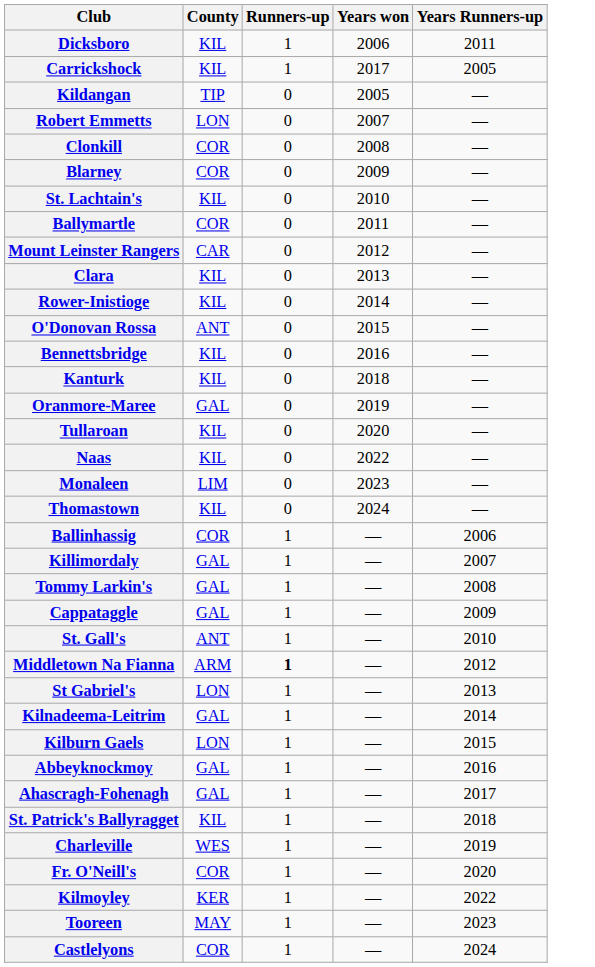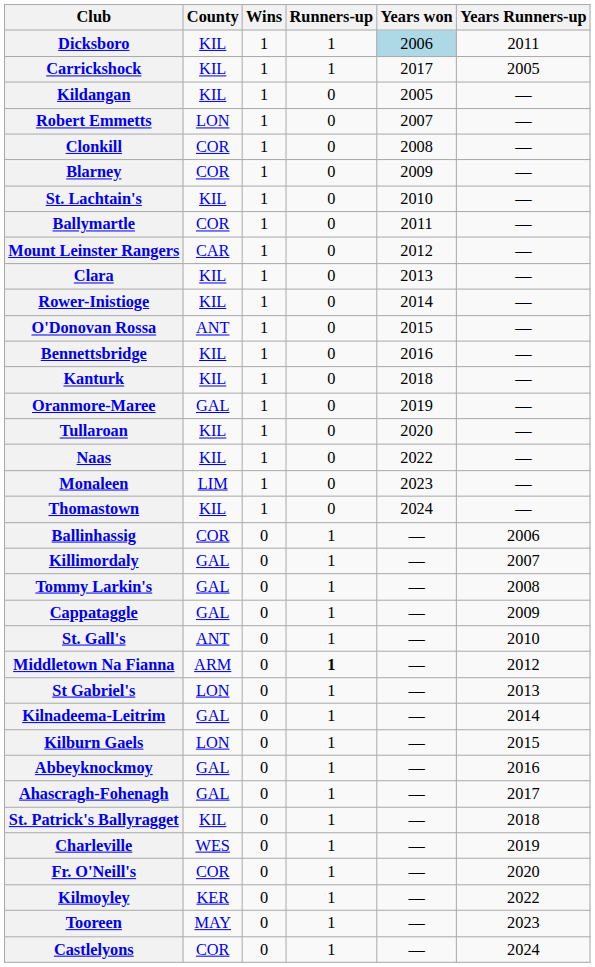+ column: (264, 17)
(373, 43) no background -> (417, 43) lightblue background
(213, 95) TIP -> (213, 95) KIL
